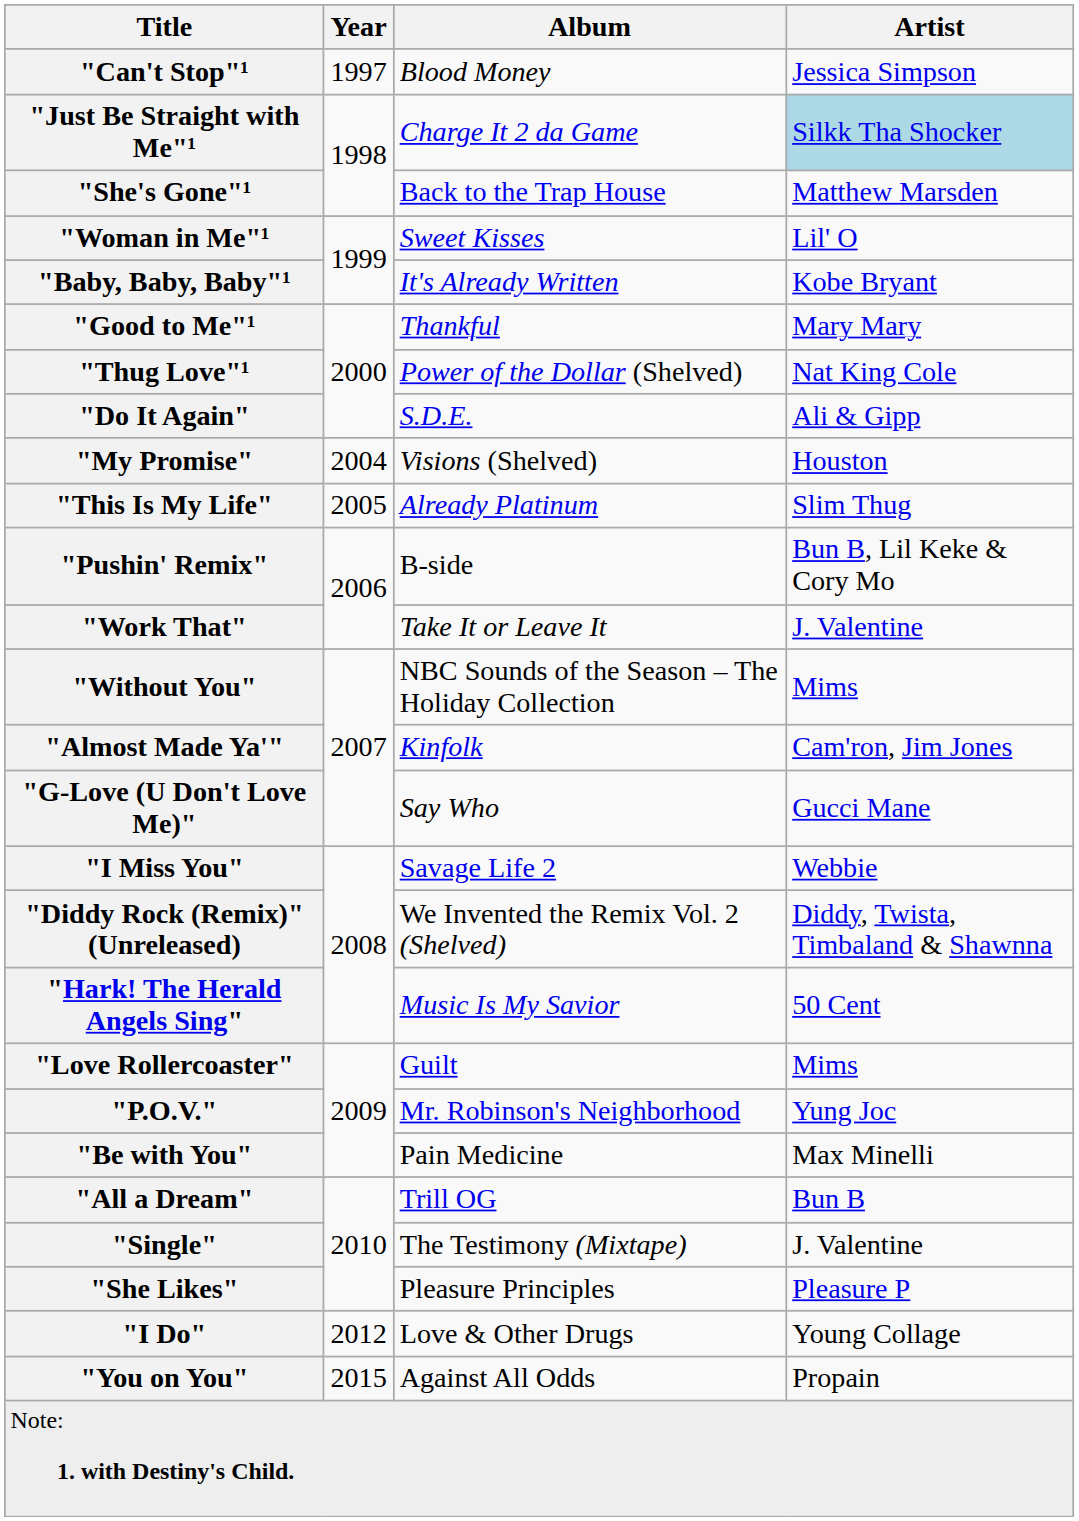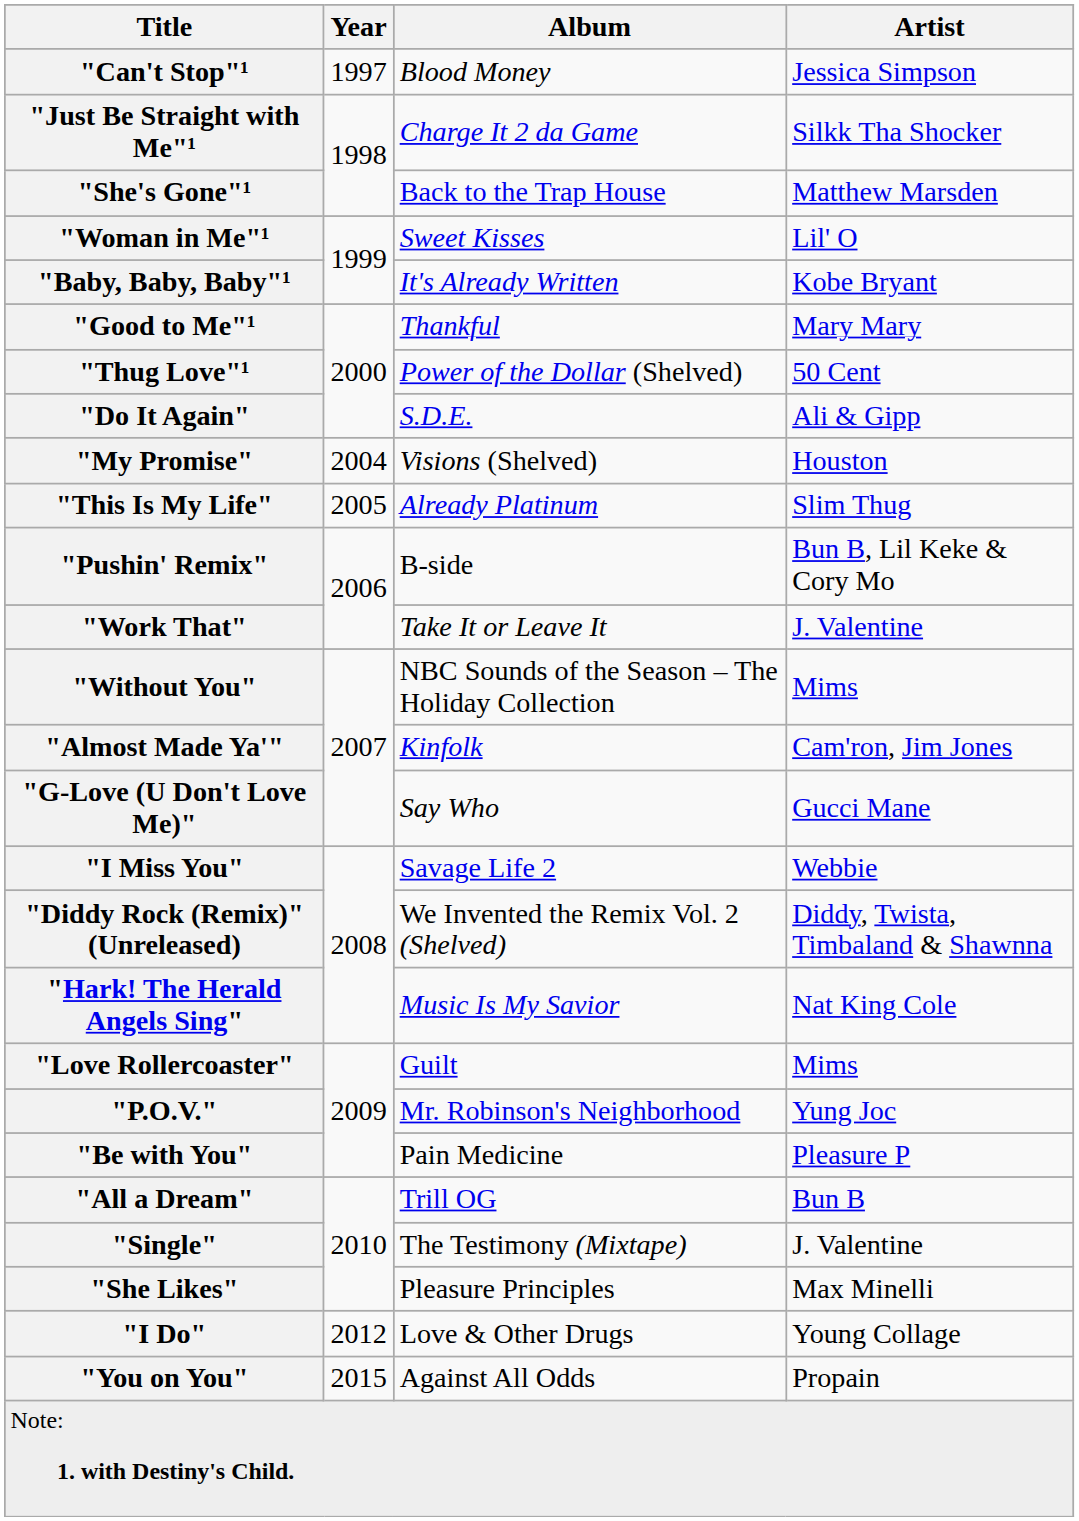(897, 131) lightblue background -> (897, 131) no background
(874, 371) Nat King Cole -> (836, 371) 50 Cent
(836, 1004) 50 Cent -> (874, 1004) Nat King Cole
(863, 1154) Max Minelli -> (851, 1154) Pleasure P
(851, 1288) Pleasure P -> (863, 1288) Max Minelli
